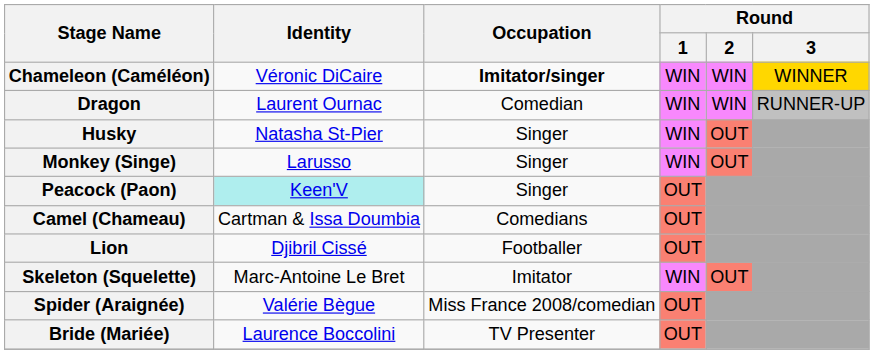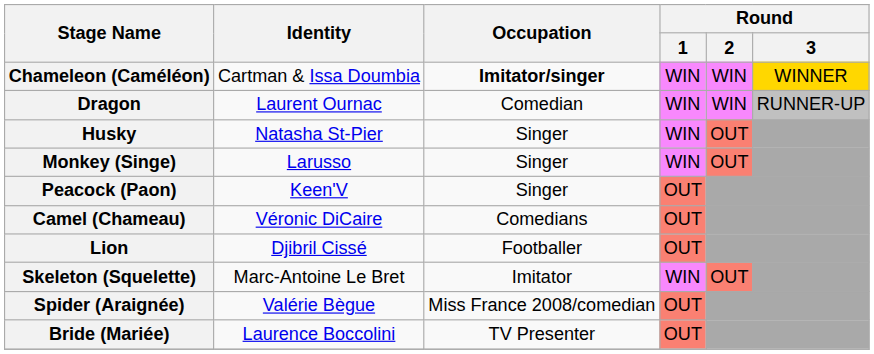(319, 76) Véronic DiCaire -> (319, 76) Cartman & Issa Doumbia
(319, 190) paleturquoise background -> (319, 190) no background
(319, 219) Cartman & Issa Doumbia -> (319, 219) Véronic DiCaire
